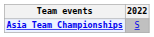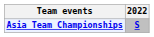(137, 25) normal -> (137, 25) bold
